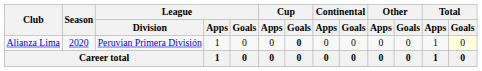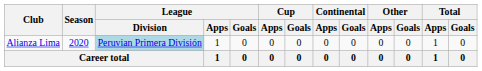(150, 43) no background -> (150, 43) lightblue background
(299, 43) bold -> (299, 43) normal
(463, 43) lightyellow background -> (463, 43) no background
